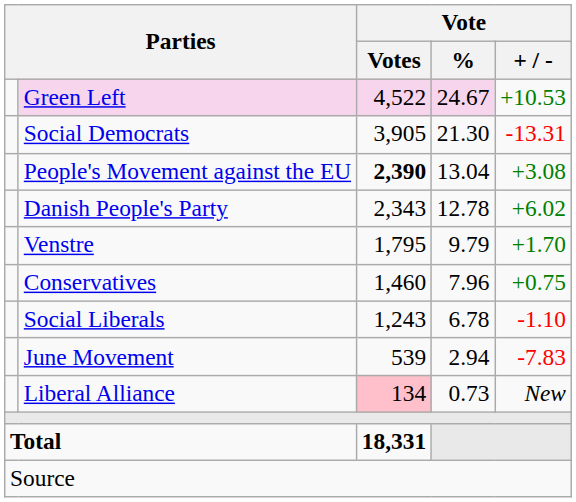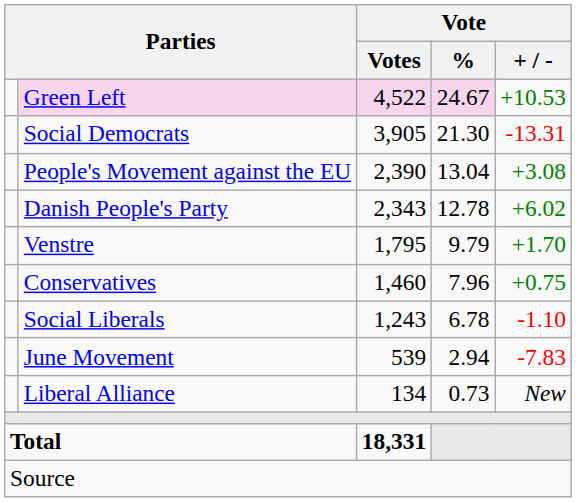(400, 171) bold -> (400, 171) normal
(409, 393) pink background -> (409, 393) no background
